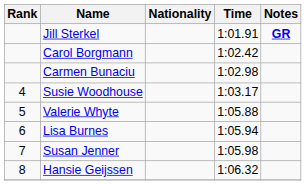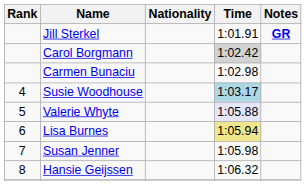(238, 53) no background -> (238, 53) lightgrey background
(238, 92) no background -> (238, 92) lightblue background
(238, 111) no background -> (238, 111) lavender background
(238, 131) no background -> (238, 131) khaki background
